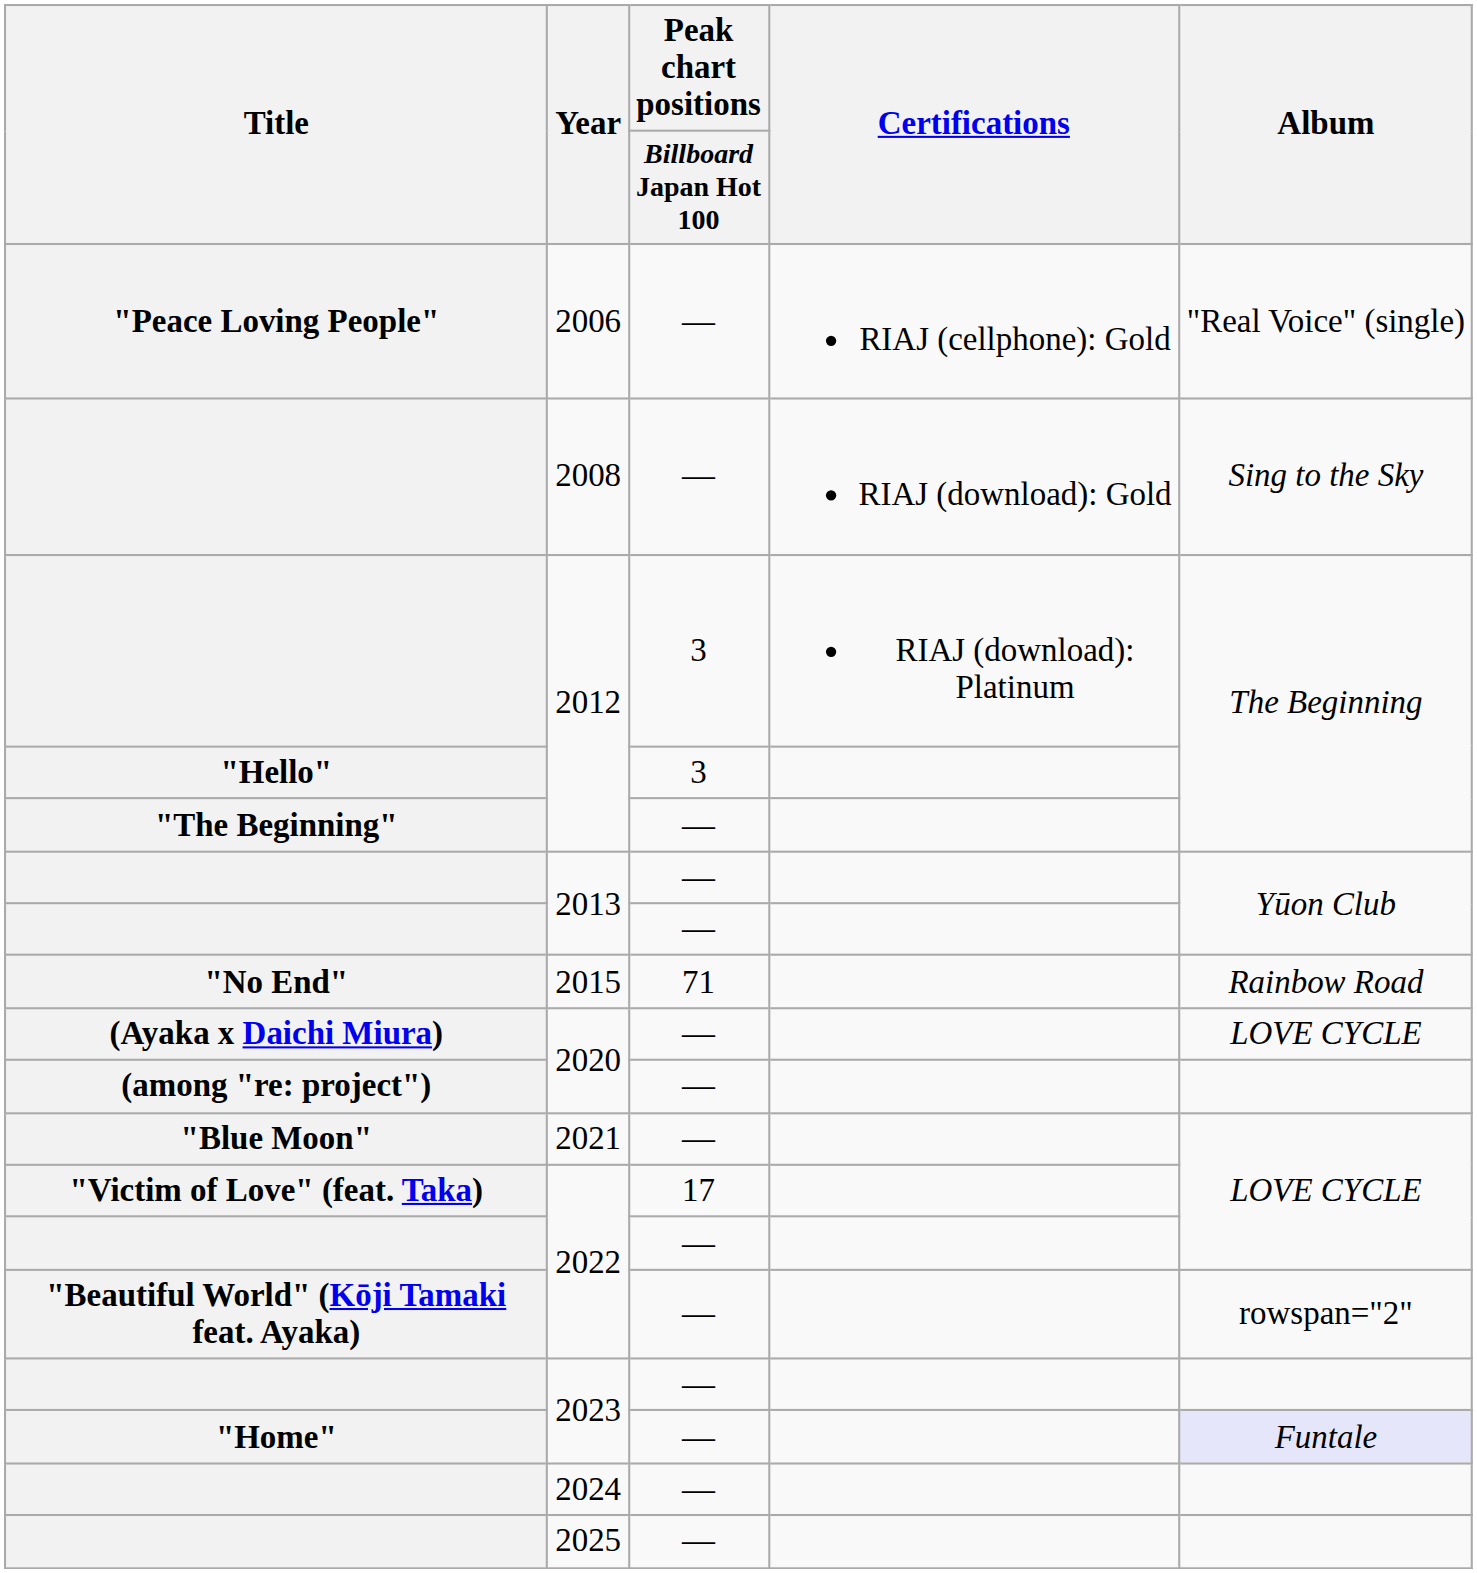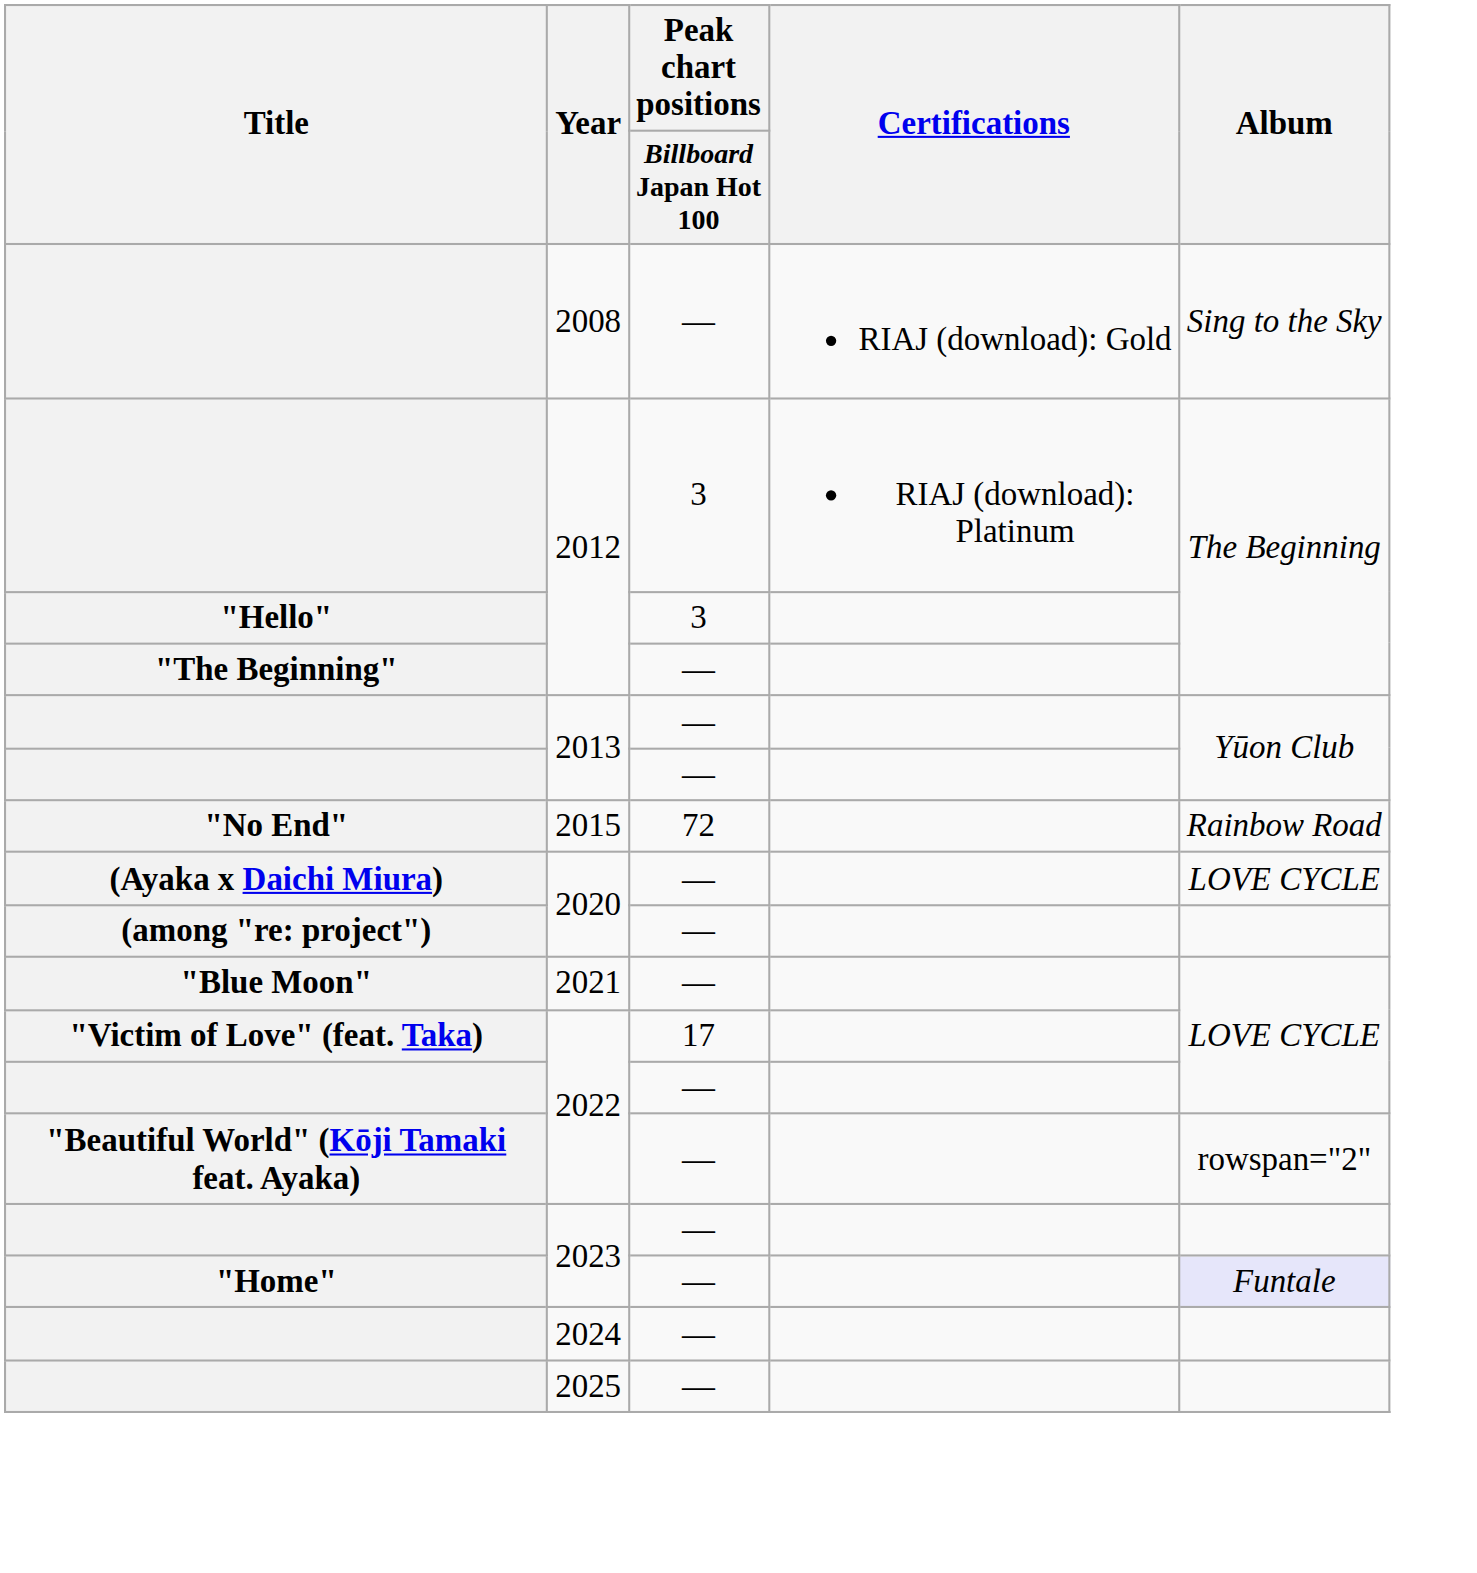- row: (276, 320)
(699, 981) 71 -> (699, 825) 72
